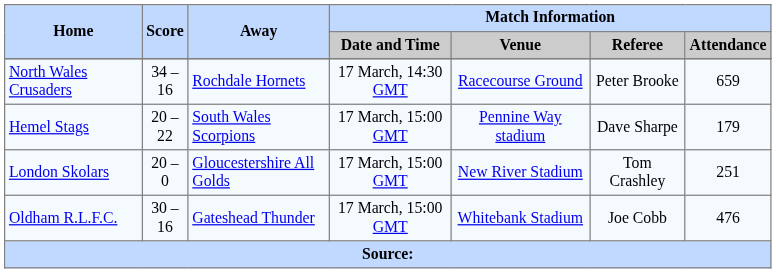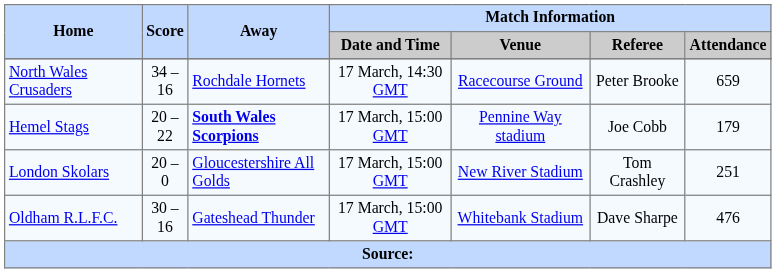(232, 126) normal -> (234, 126) bold
(637, 126) Dave Sharpe -> (637, 126) Joe Cobb
(637, 217) Joe Cobb -> (637, 217) Dave Sharpe
